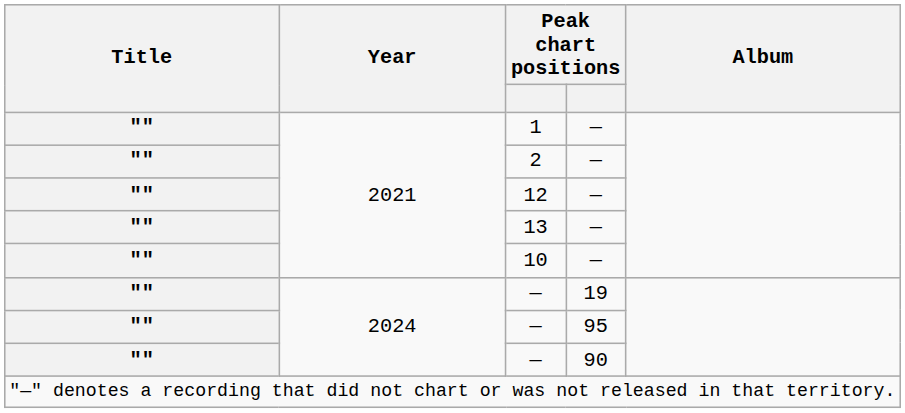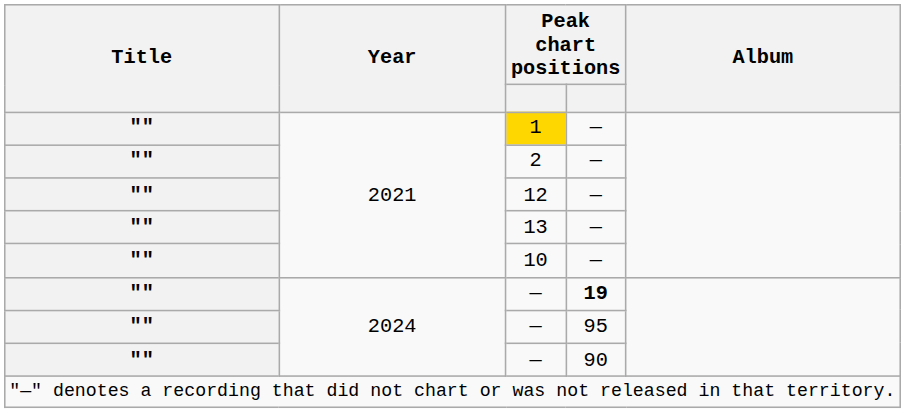(536, 128) no background -> (536, 128) gold background
(596, 294) normal -> (596, 294) bold
